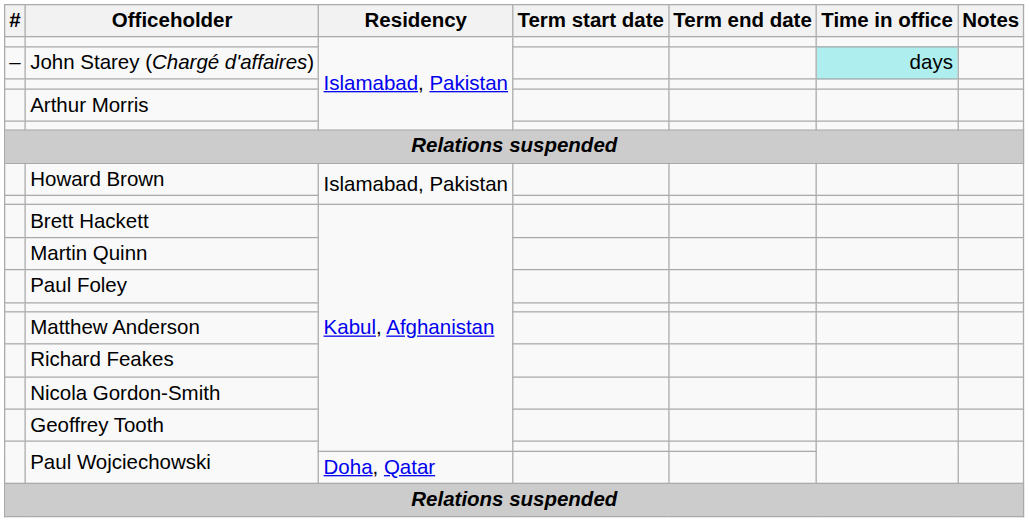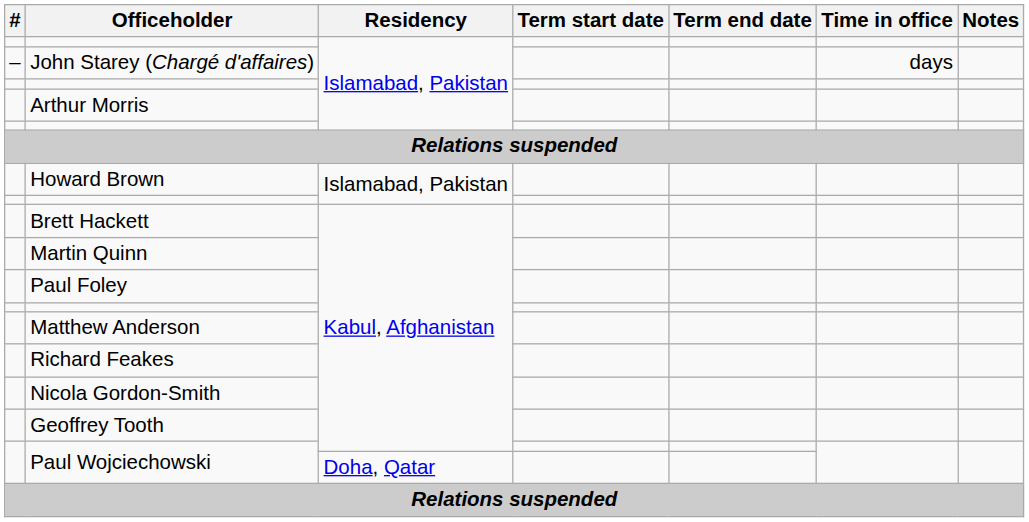(931, 62) paleturquoise background -> (931, 62) no background
